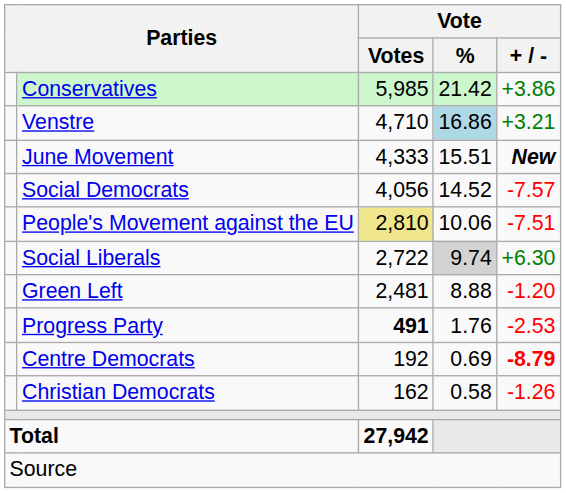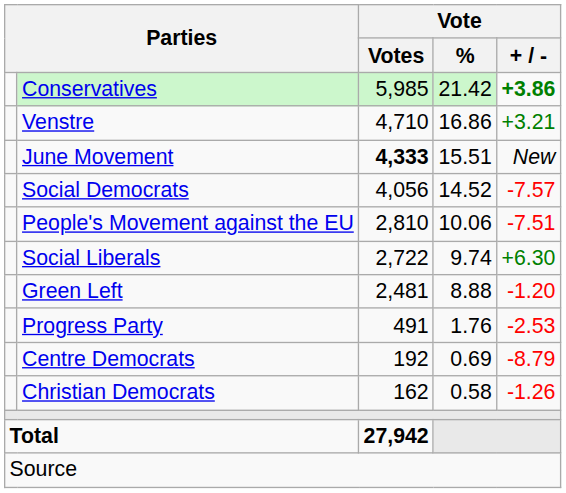(528, 88) normal -> (528, 88) bold
(465, 122) lightblue background -> (465, 122) no background
(402, 156) normal -> (402, 156) bold
(534, 156) bold -> (534, 156) normal
(402, 223) khaki background -> (402, 223) no background
(471, 257) lightgrey background -> (471, 257) no background
(411, 325) bold -> (411, 325) normal
(531, 358) bold -> (531, 358) normal
